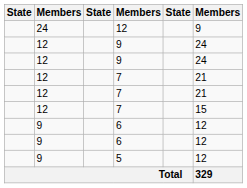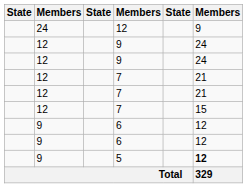(201, 158) normal -> (201, 158) bold
